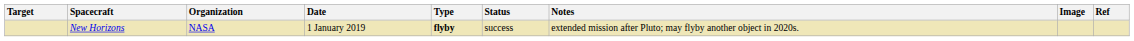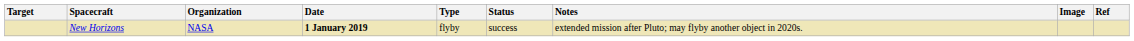(336, 28) normal -> (336, 28) bold
(444, 28) bold -> (449, 28) normal
